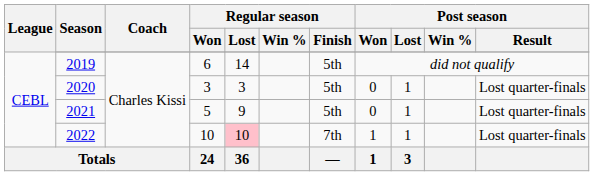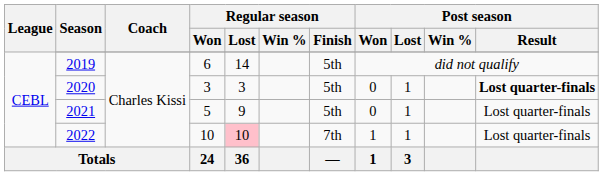(532, 88) normal -> (537, 88) bold
